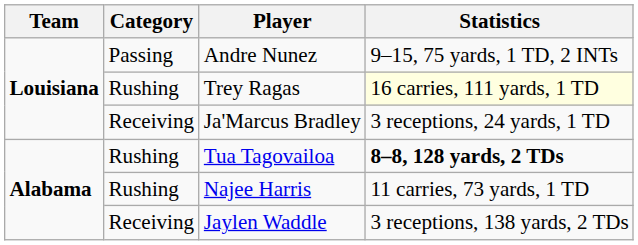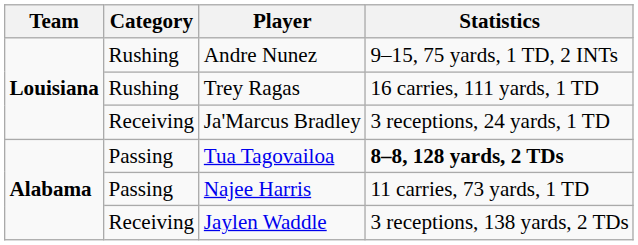(141, 54) Passing -> (144, 54) Rushing
(485, 88) lightyellow background -> (485, 88) no background
(144, 155) Rushing -> (141, 155) Passing
(144, 188) Rushing -> (141, 188) Passing
